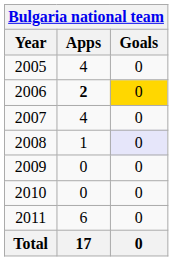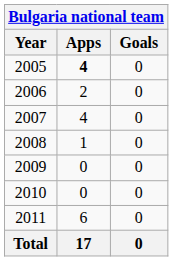(83, 67) normal -> (83, 67) bold
(83, 92) bold -> (83, 92) normal
(139, 92) gold background -> (139, 92) no background
(139, 142) lavender background -> (139, 142) no background
